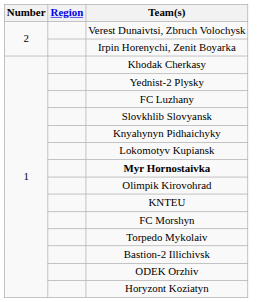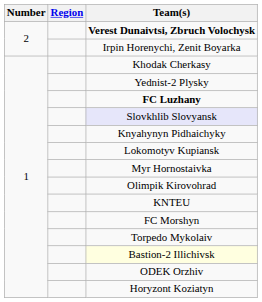(167, 30) normal -> (172, 30) bold
(167, 99) normal -> (172, 99) bold
(167, 116) no background -> (172, 116) lavender background
(167, 168) bold -> (172, 168) normal
(167, 254) no background -> (172, 254) lightyellow background
